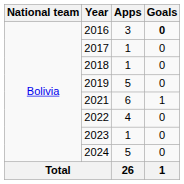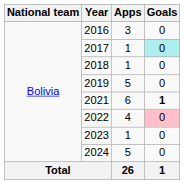(162, 30) bold -> (162, 30) normal
(162, 48) no background -> (162, 48) paleturquoise background
(162, 100) normal -> (162, 100) bold
(162, 118) no background -> (162, 118) pink background
